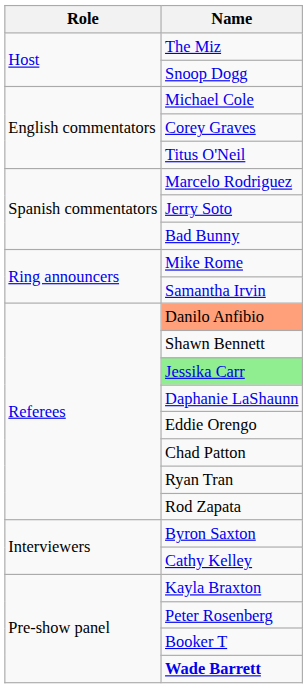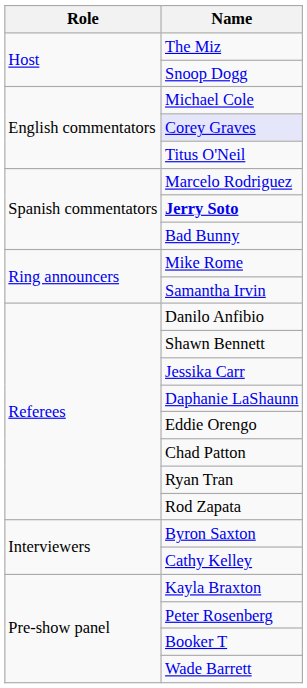(210, 127) no background -> (210, 127) lavender background
(199, 208) normal -> (202, 208) bold
(215, 317) lightsalmon background -> (215, 317) no background
(205, 371) lightgreen background -> (205, 371) no background
(213, 669) bold -> (208, 669) normal
